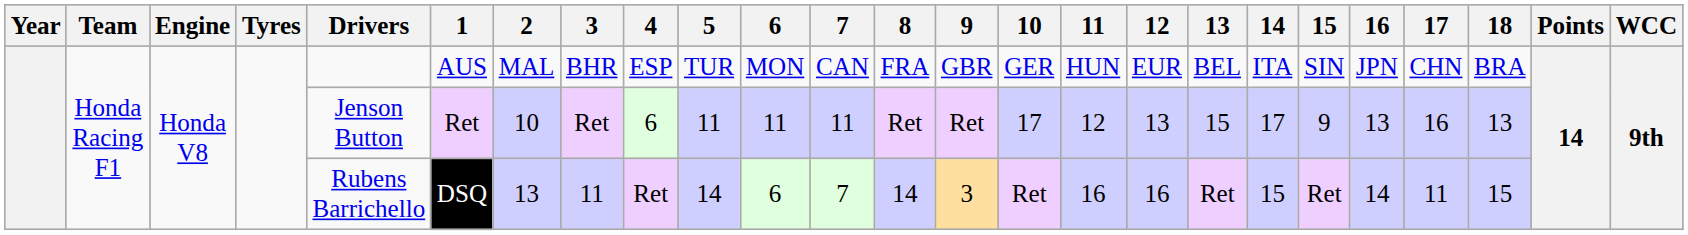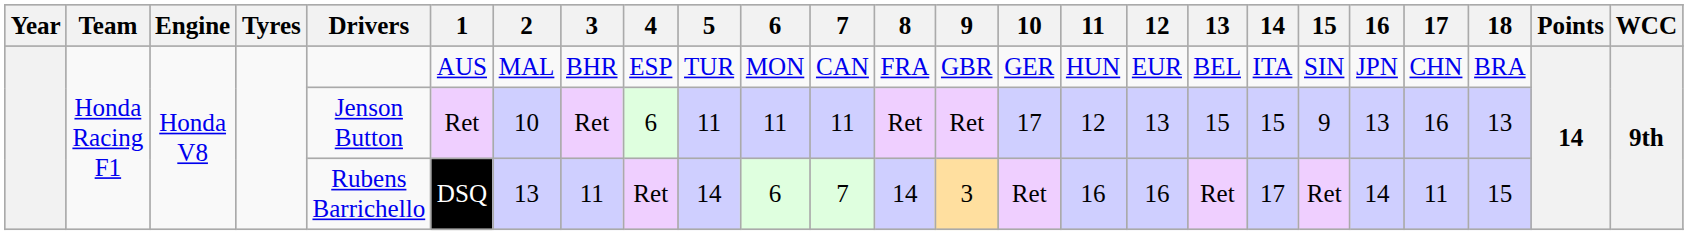(1272, 122) 17 -> (1272, 122) 15
(1272, 193) 15 -> (1272, 193) 17
